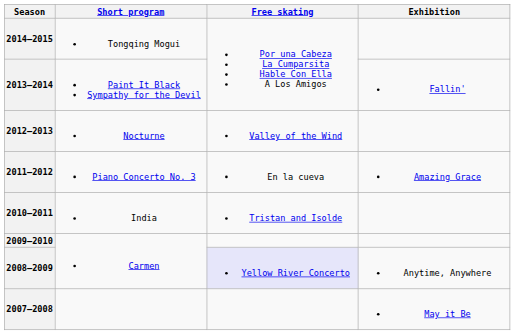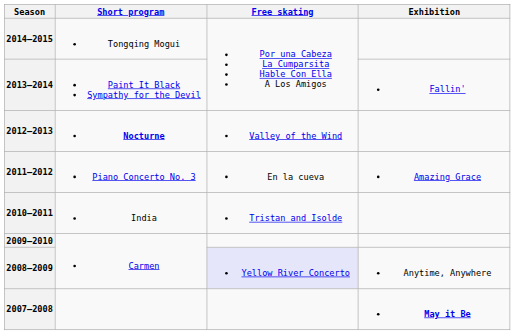(131, 136) normal -> (131, 136) bold
(434, 314) normal -> (434, 314) bold
